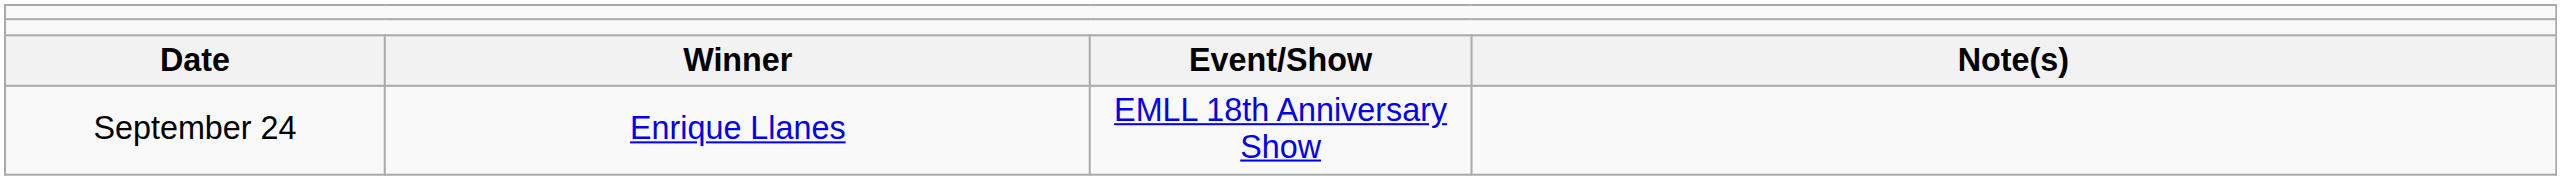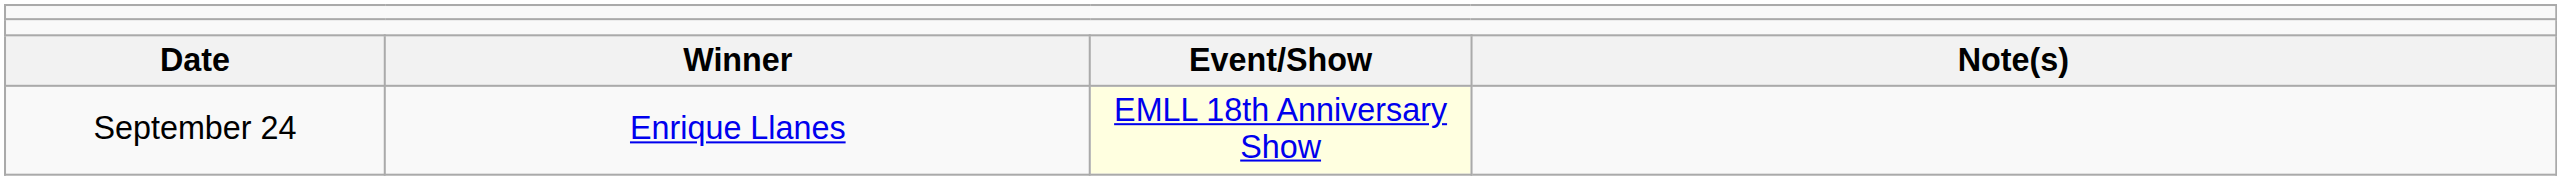(1281, 129) no background -> (1281, 129) lightyellow background
